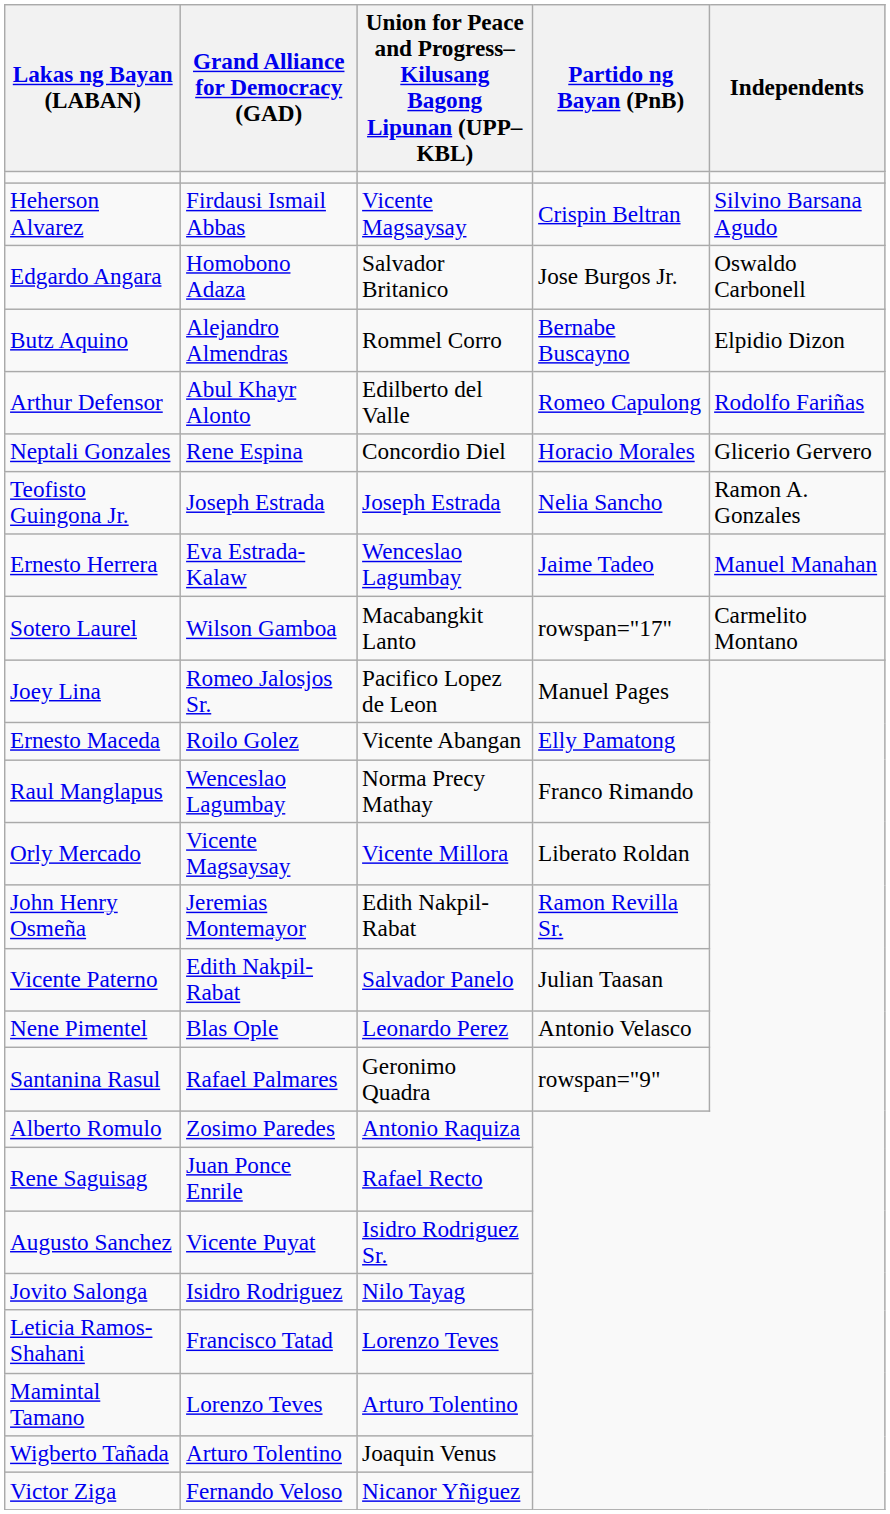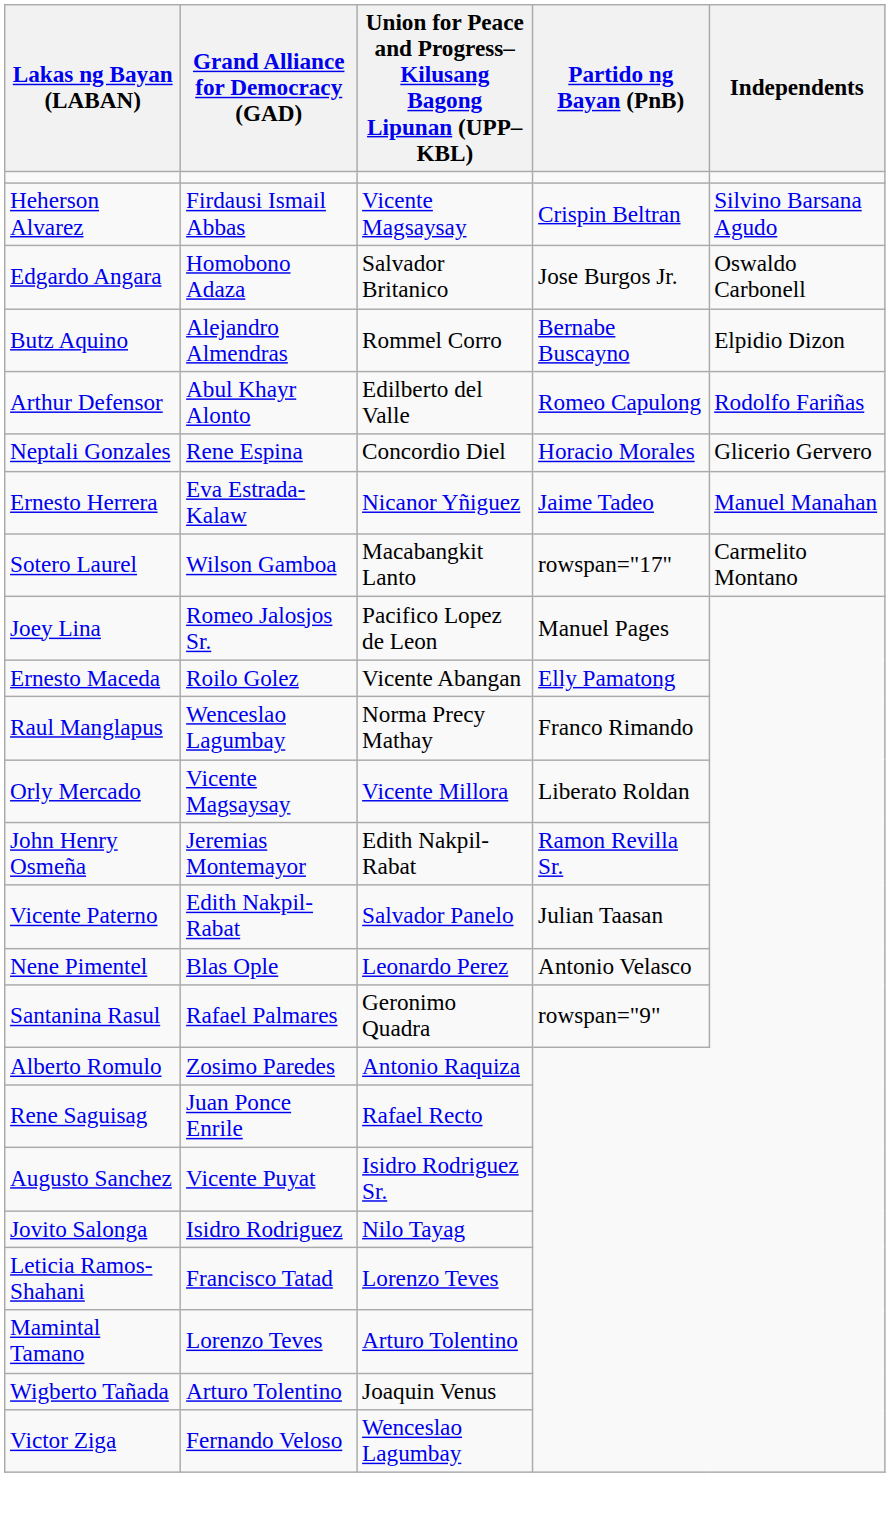- row: (69, 502)
(412, 565) Wenceslao Lagumbay -> (441, 502) Nicanor Yñiguez
(441, 1490) Nicanor Yñiguez -> (412, 1440) Wenceslao Lagumbay
